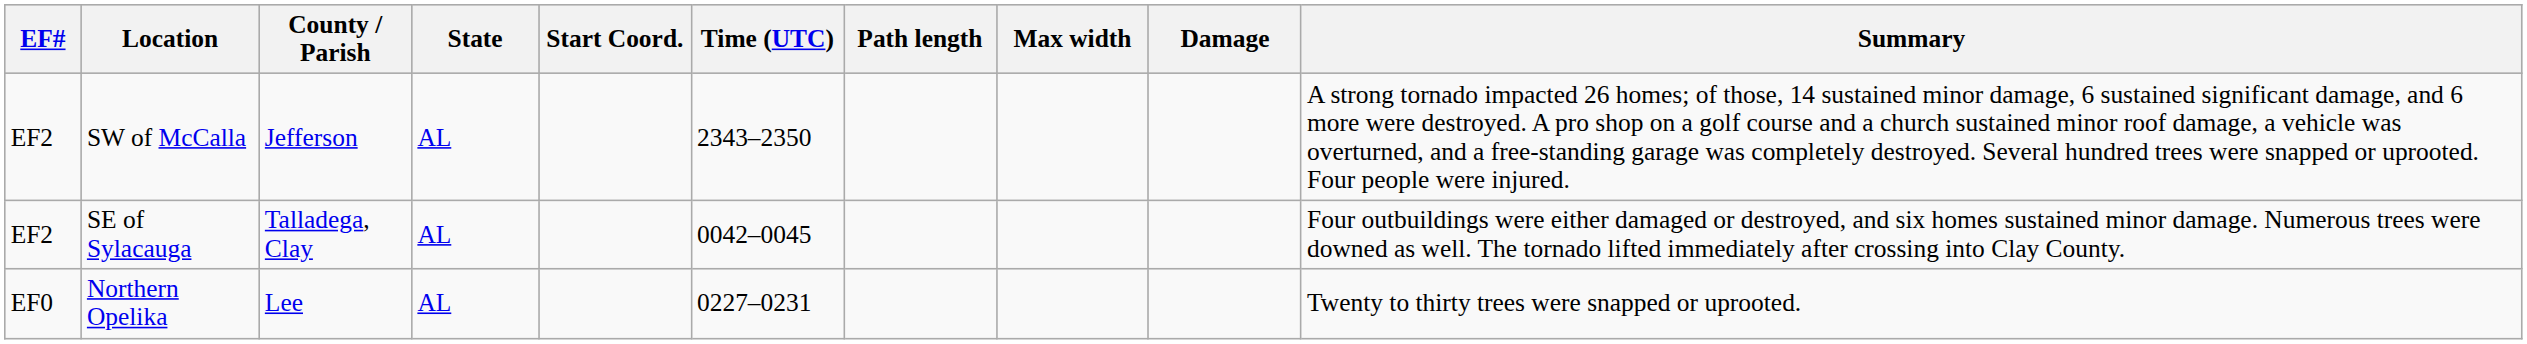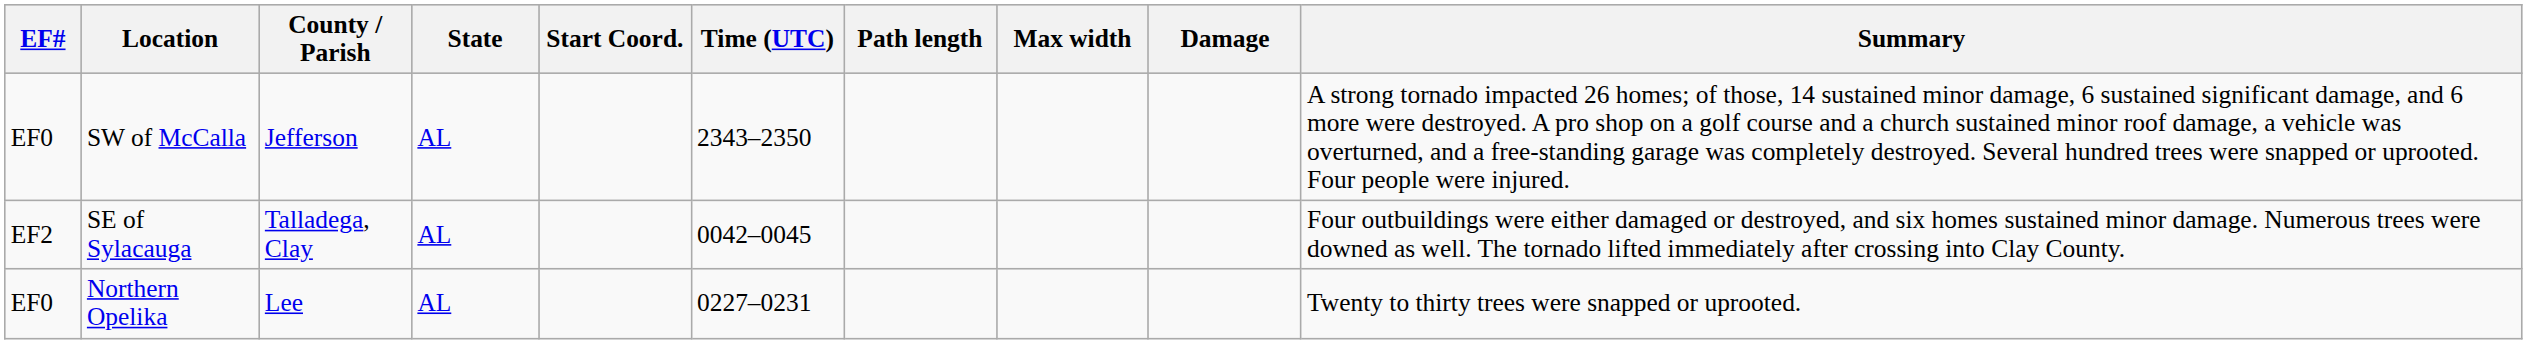(32, 136) EF2 -> (32, 136) EF0
